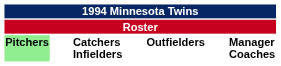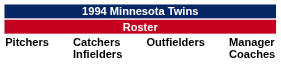(27, 42) lightgreen background -> (27, 42) no background
